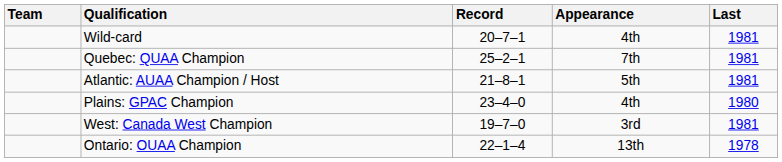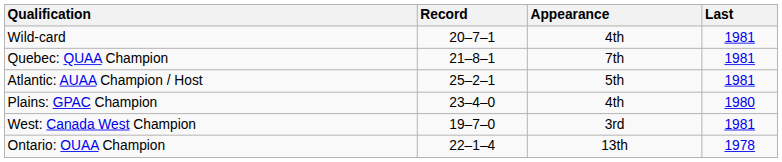- column: (25, 15)
(502, 59) 25–2–1 -> (472, 59) 21–8–1
(502, 80) 21–8–1 -> (472, 80) 25–2–1
